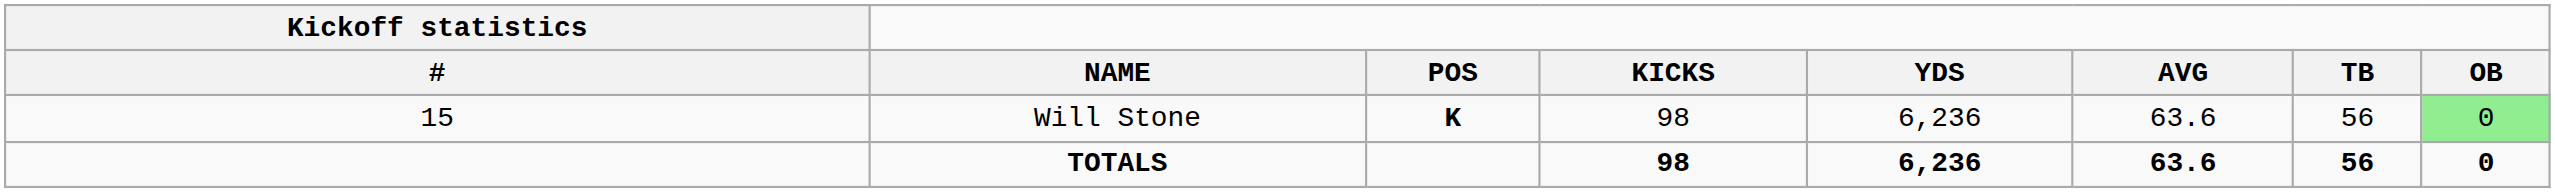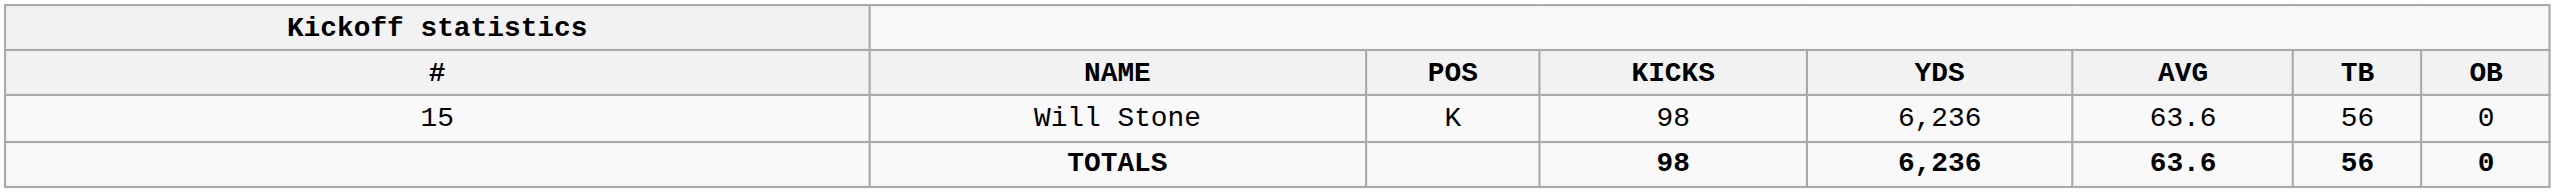(1453, 118) bold -> (1453, 118) normal
(2486, 118) lightgreen background -> (2486, 118) no background
